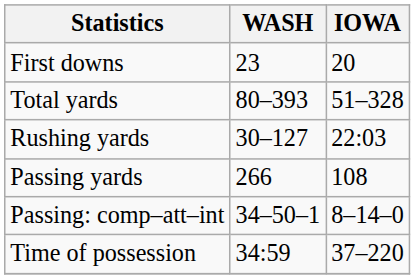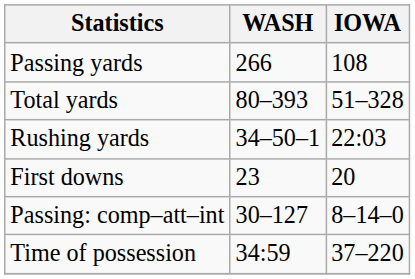rows swapped: (67, 62) <-> (76, 177)
(272, 138) 30–127 -> (278, 138) 34–50–1
(278, 215) 34–50–1 -> (272, 215) 30–127
